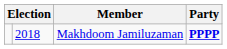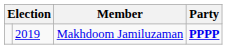(28, 34) 2018 -> (28, 34) 2019
